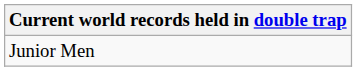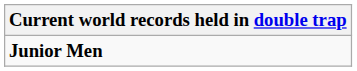(52, 50) normal -> (56, 50) bold
